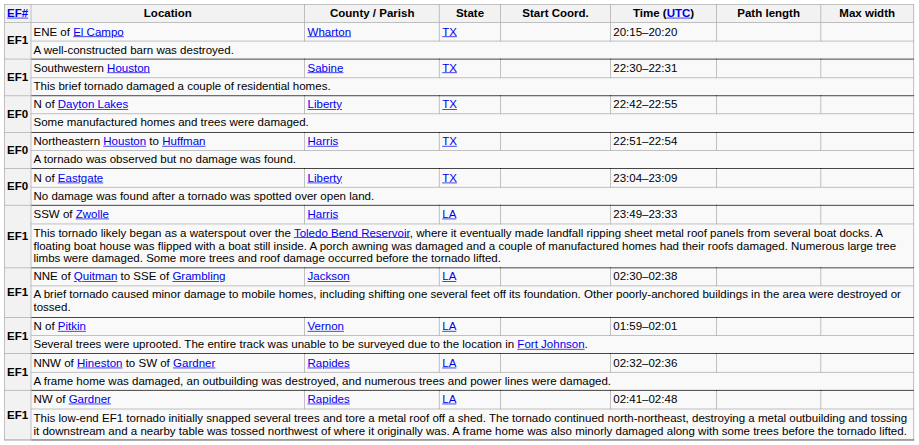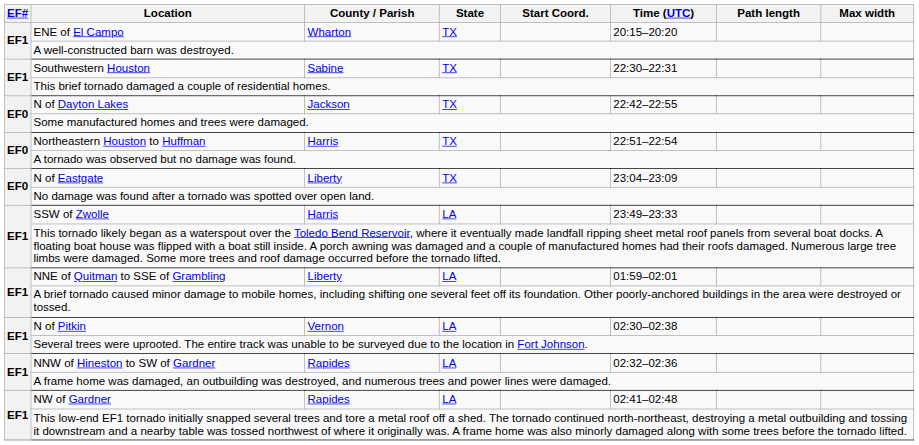(325, 104) Liberty -> (329, 104) Jackson
(329, 277) Jackson -> (325, 277) Liberty
(645, 277) 02:30–02:38 -> (645, 277) 01:59–02:01
(645, 326) 01:59–02:01 -> (645, 326) 02:30–02:38
